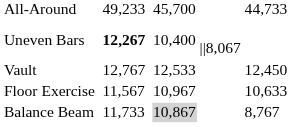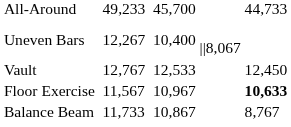(124, 39) bold -> (124, 39) normal
(266, 91) normal -> (266, 91) bold
(174, 112) lightgrey background -> (174, 112) no background
